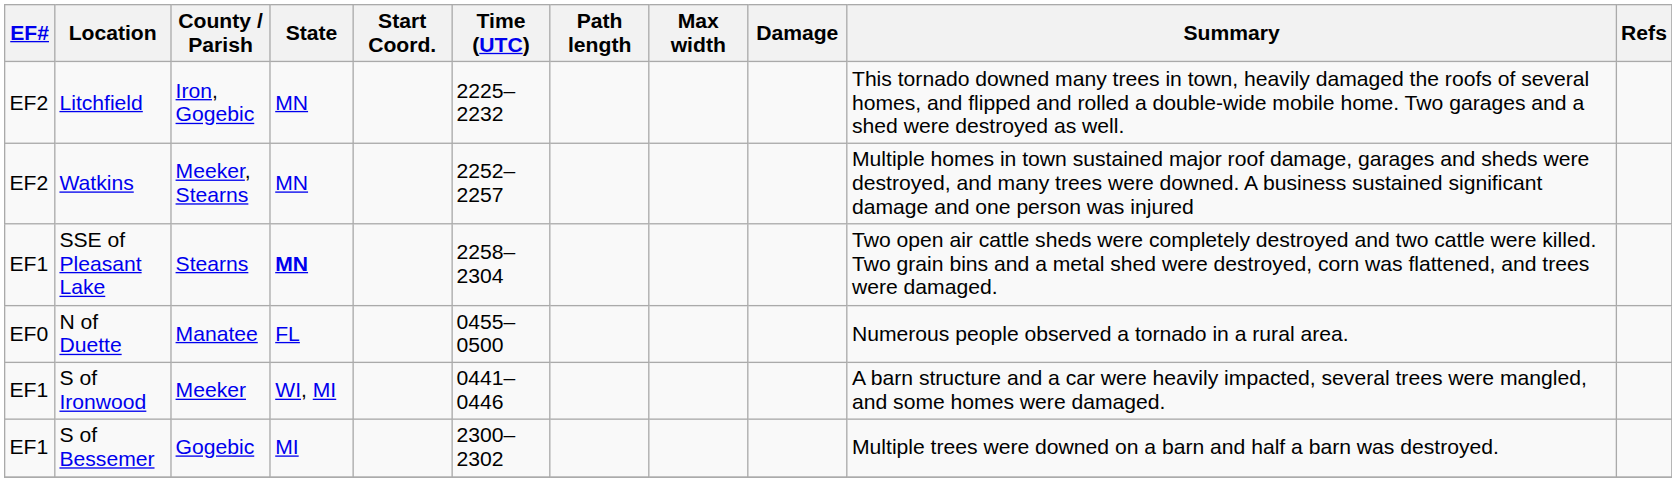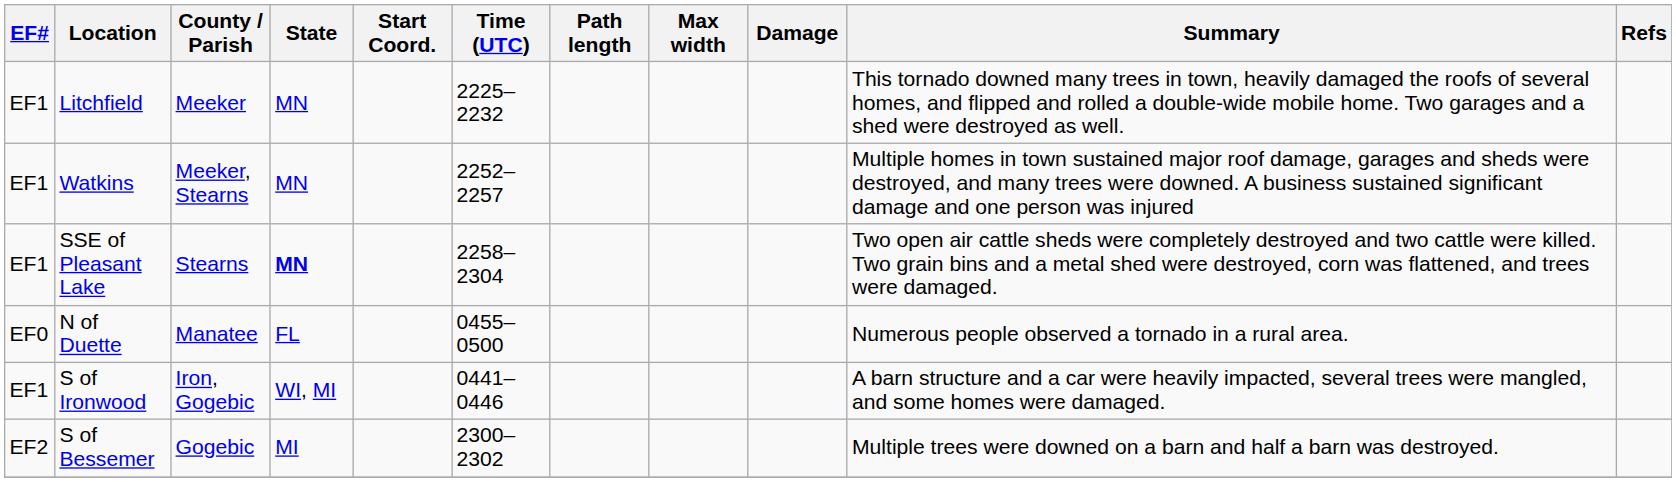(29, 102) EF2 -> (29, 102) EF1
(215, 102) Iron, Gogebic -> (211, 102) Meeker
(29, 183) EF2 -> (29, 183) EF1
(211, 390) Meeker -> (215, 390) Iron, Gogebic
(29, 447) EF1 -> (29, 447) EF2
